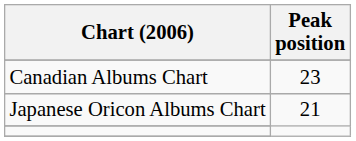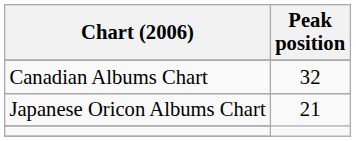(310, 76) 23 -> (310, 76) 32
